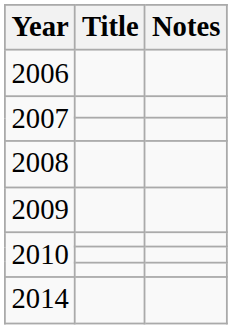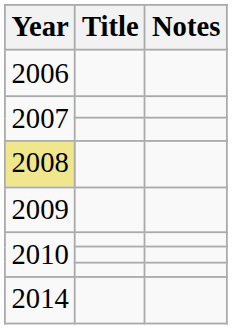(40, 163) no background -> (40, 163) khaki background
